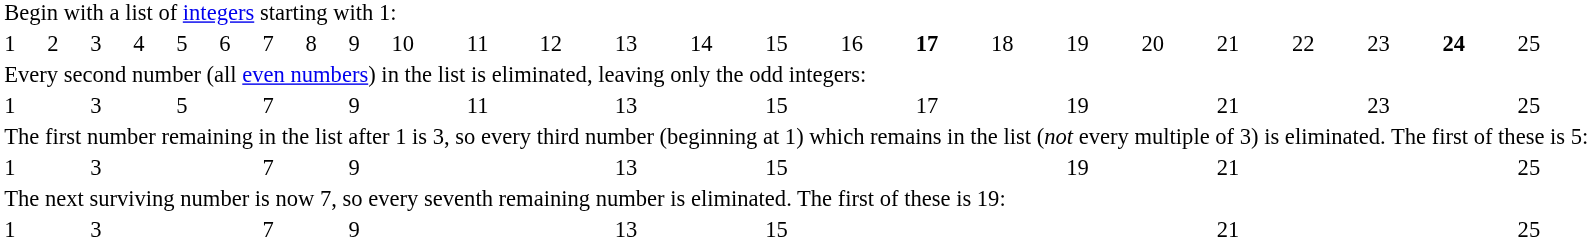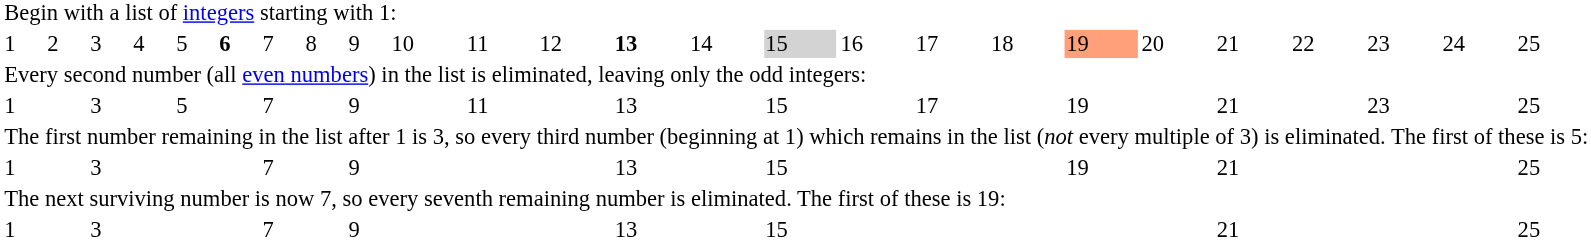(225, 43) normal -> (225, 43) bold
(626, 43) normal -> (626, 43) bold
(777, 43) no background -> (777, 43) lightgrey background
(927, 43) bold -> (927, 43) normal
(1077, 43) no background -> (1077, 43) lightsalmon background
(1454, 43) bold -> (1454, 43) normal
